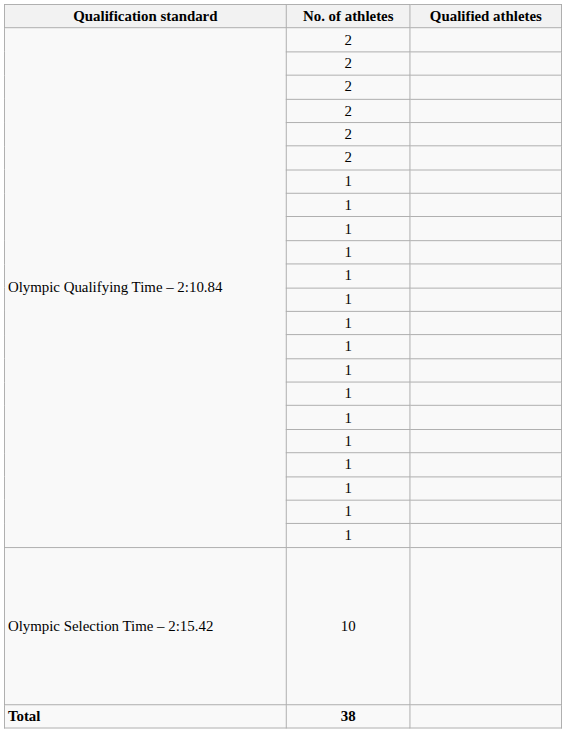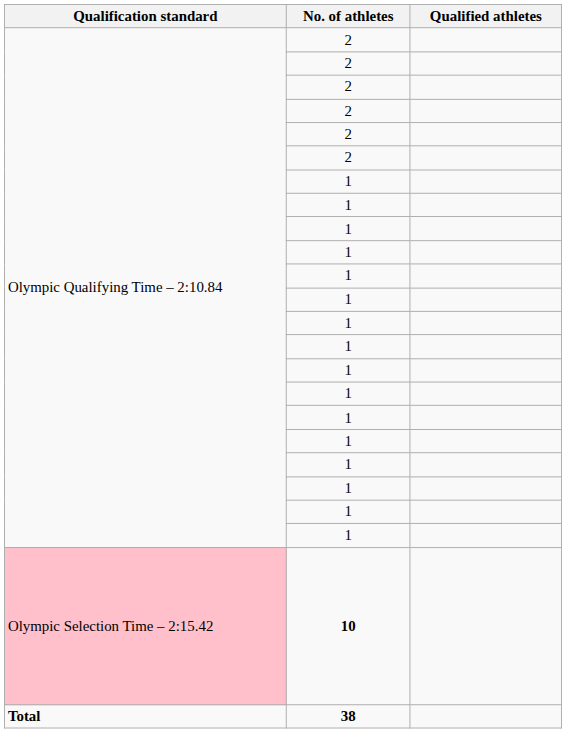(111, 626) no background -> (111, 626) pink background
(348, 626) normal -> (348, 626) bold
